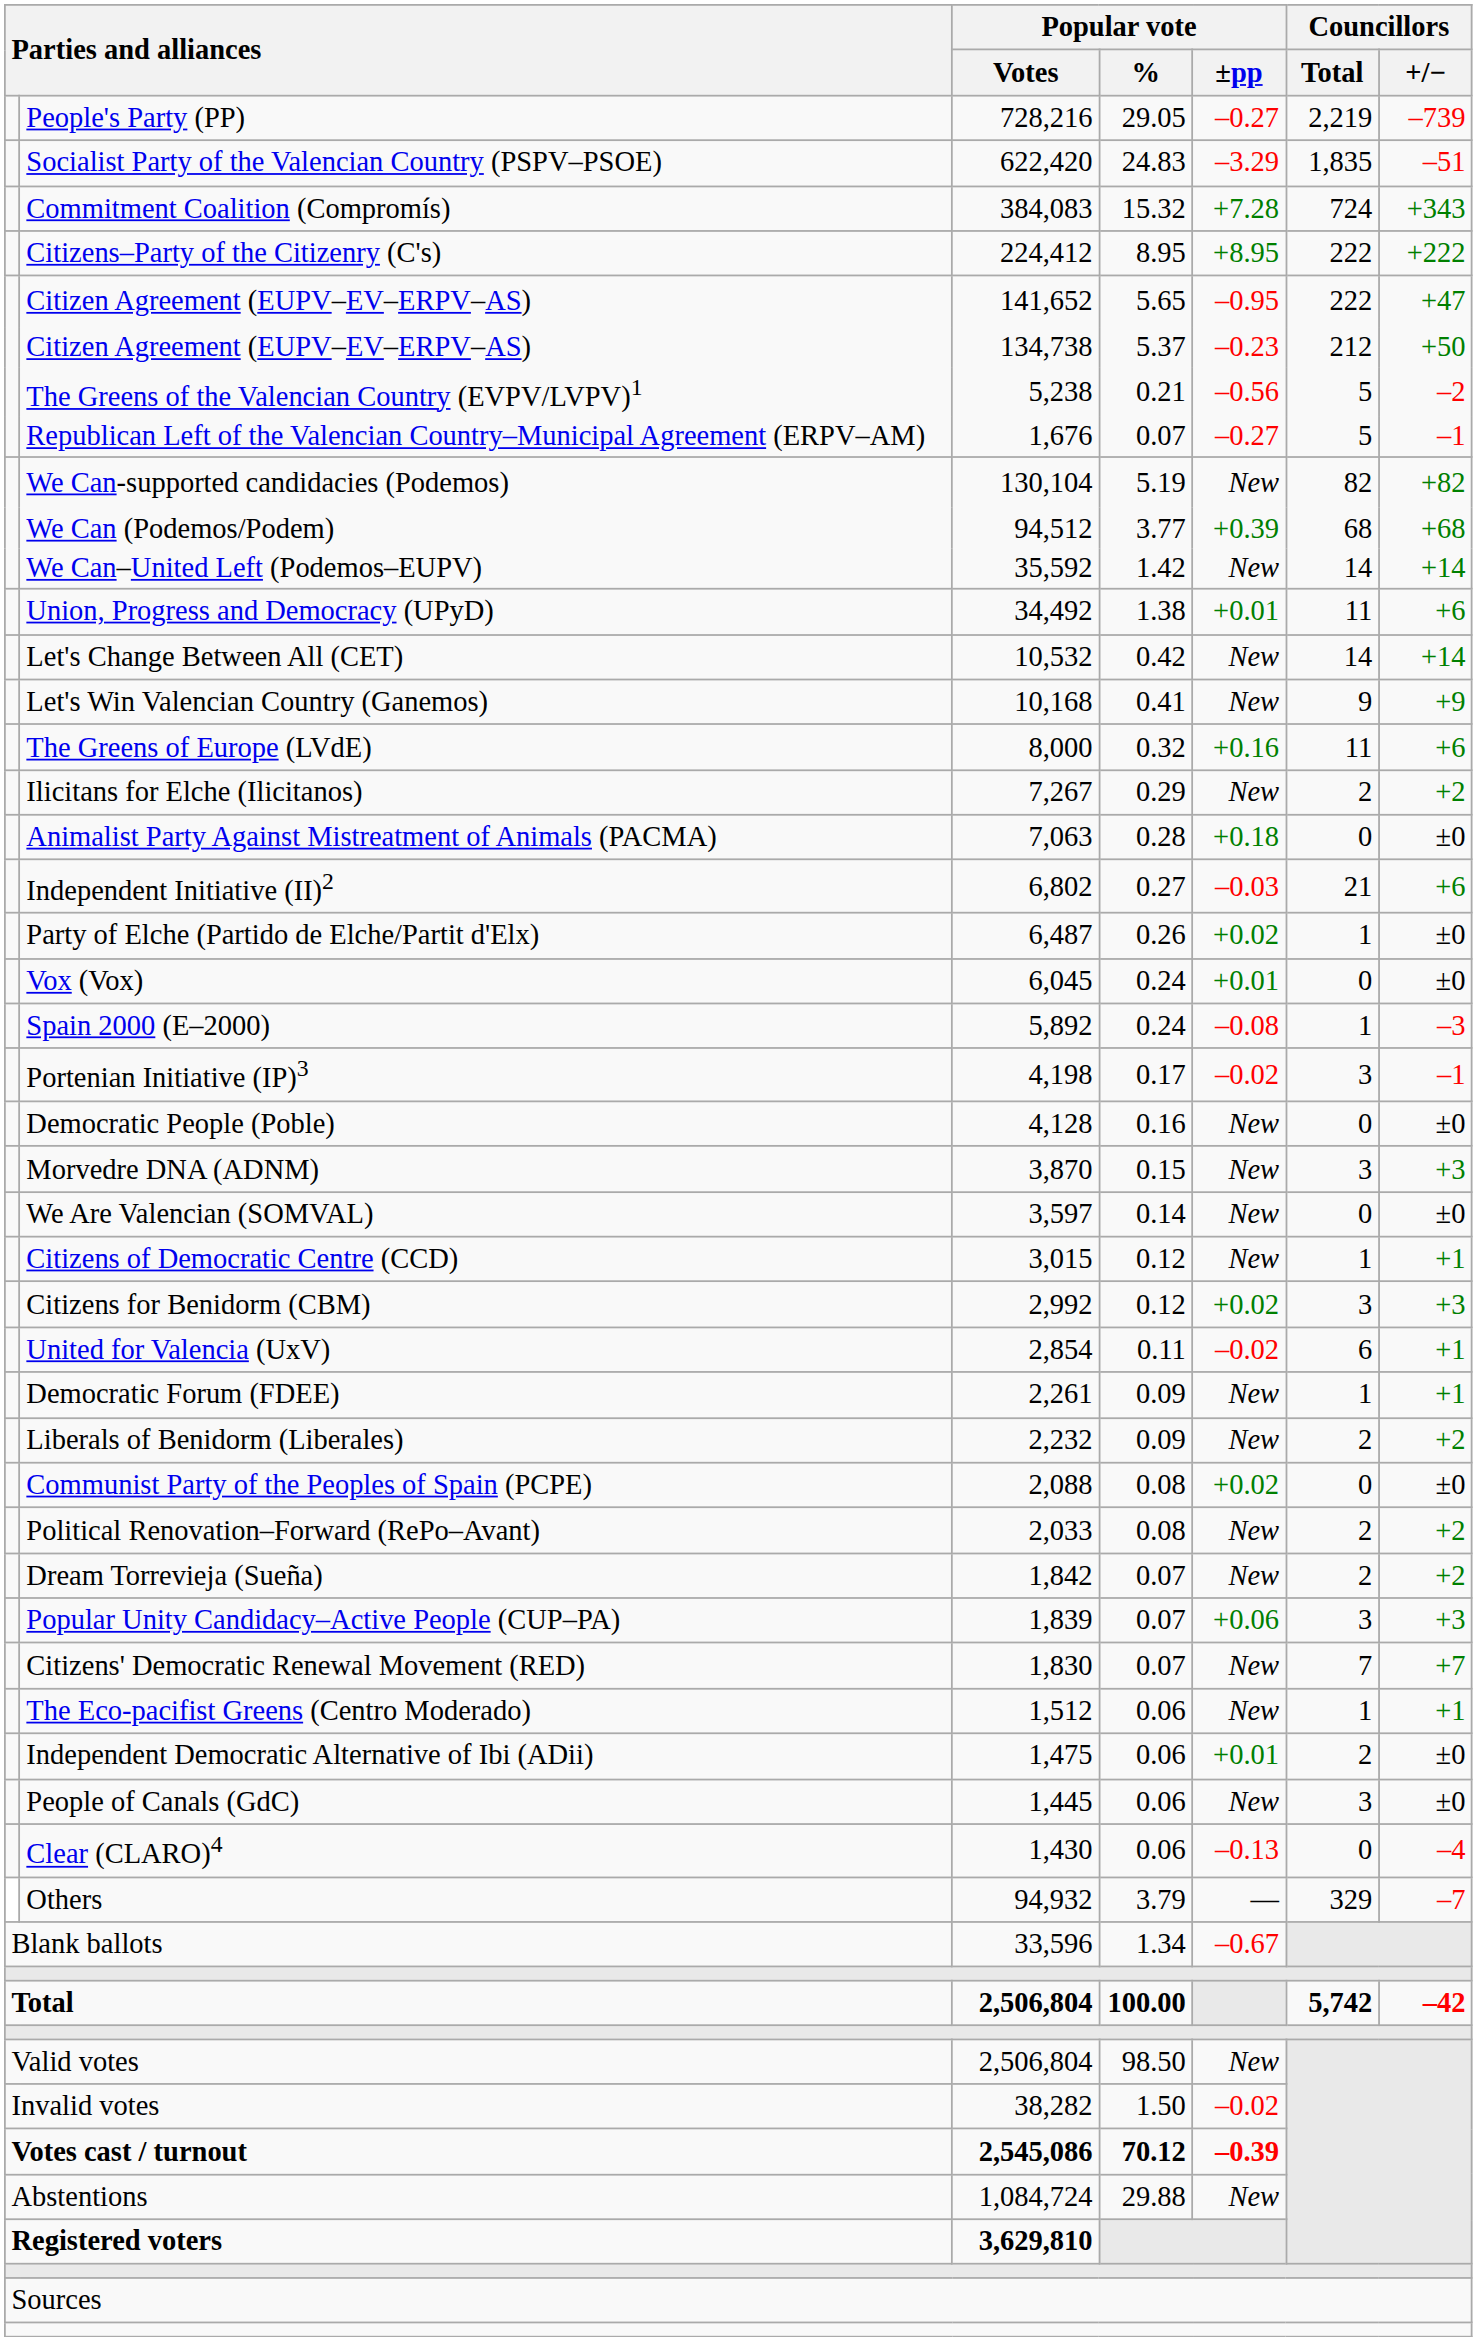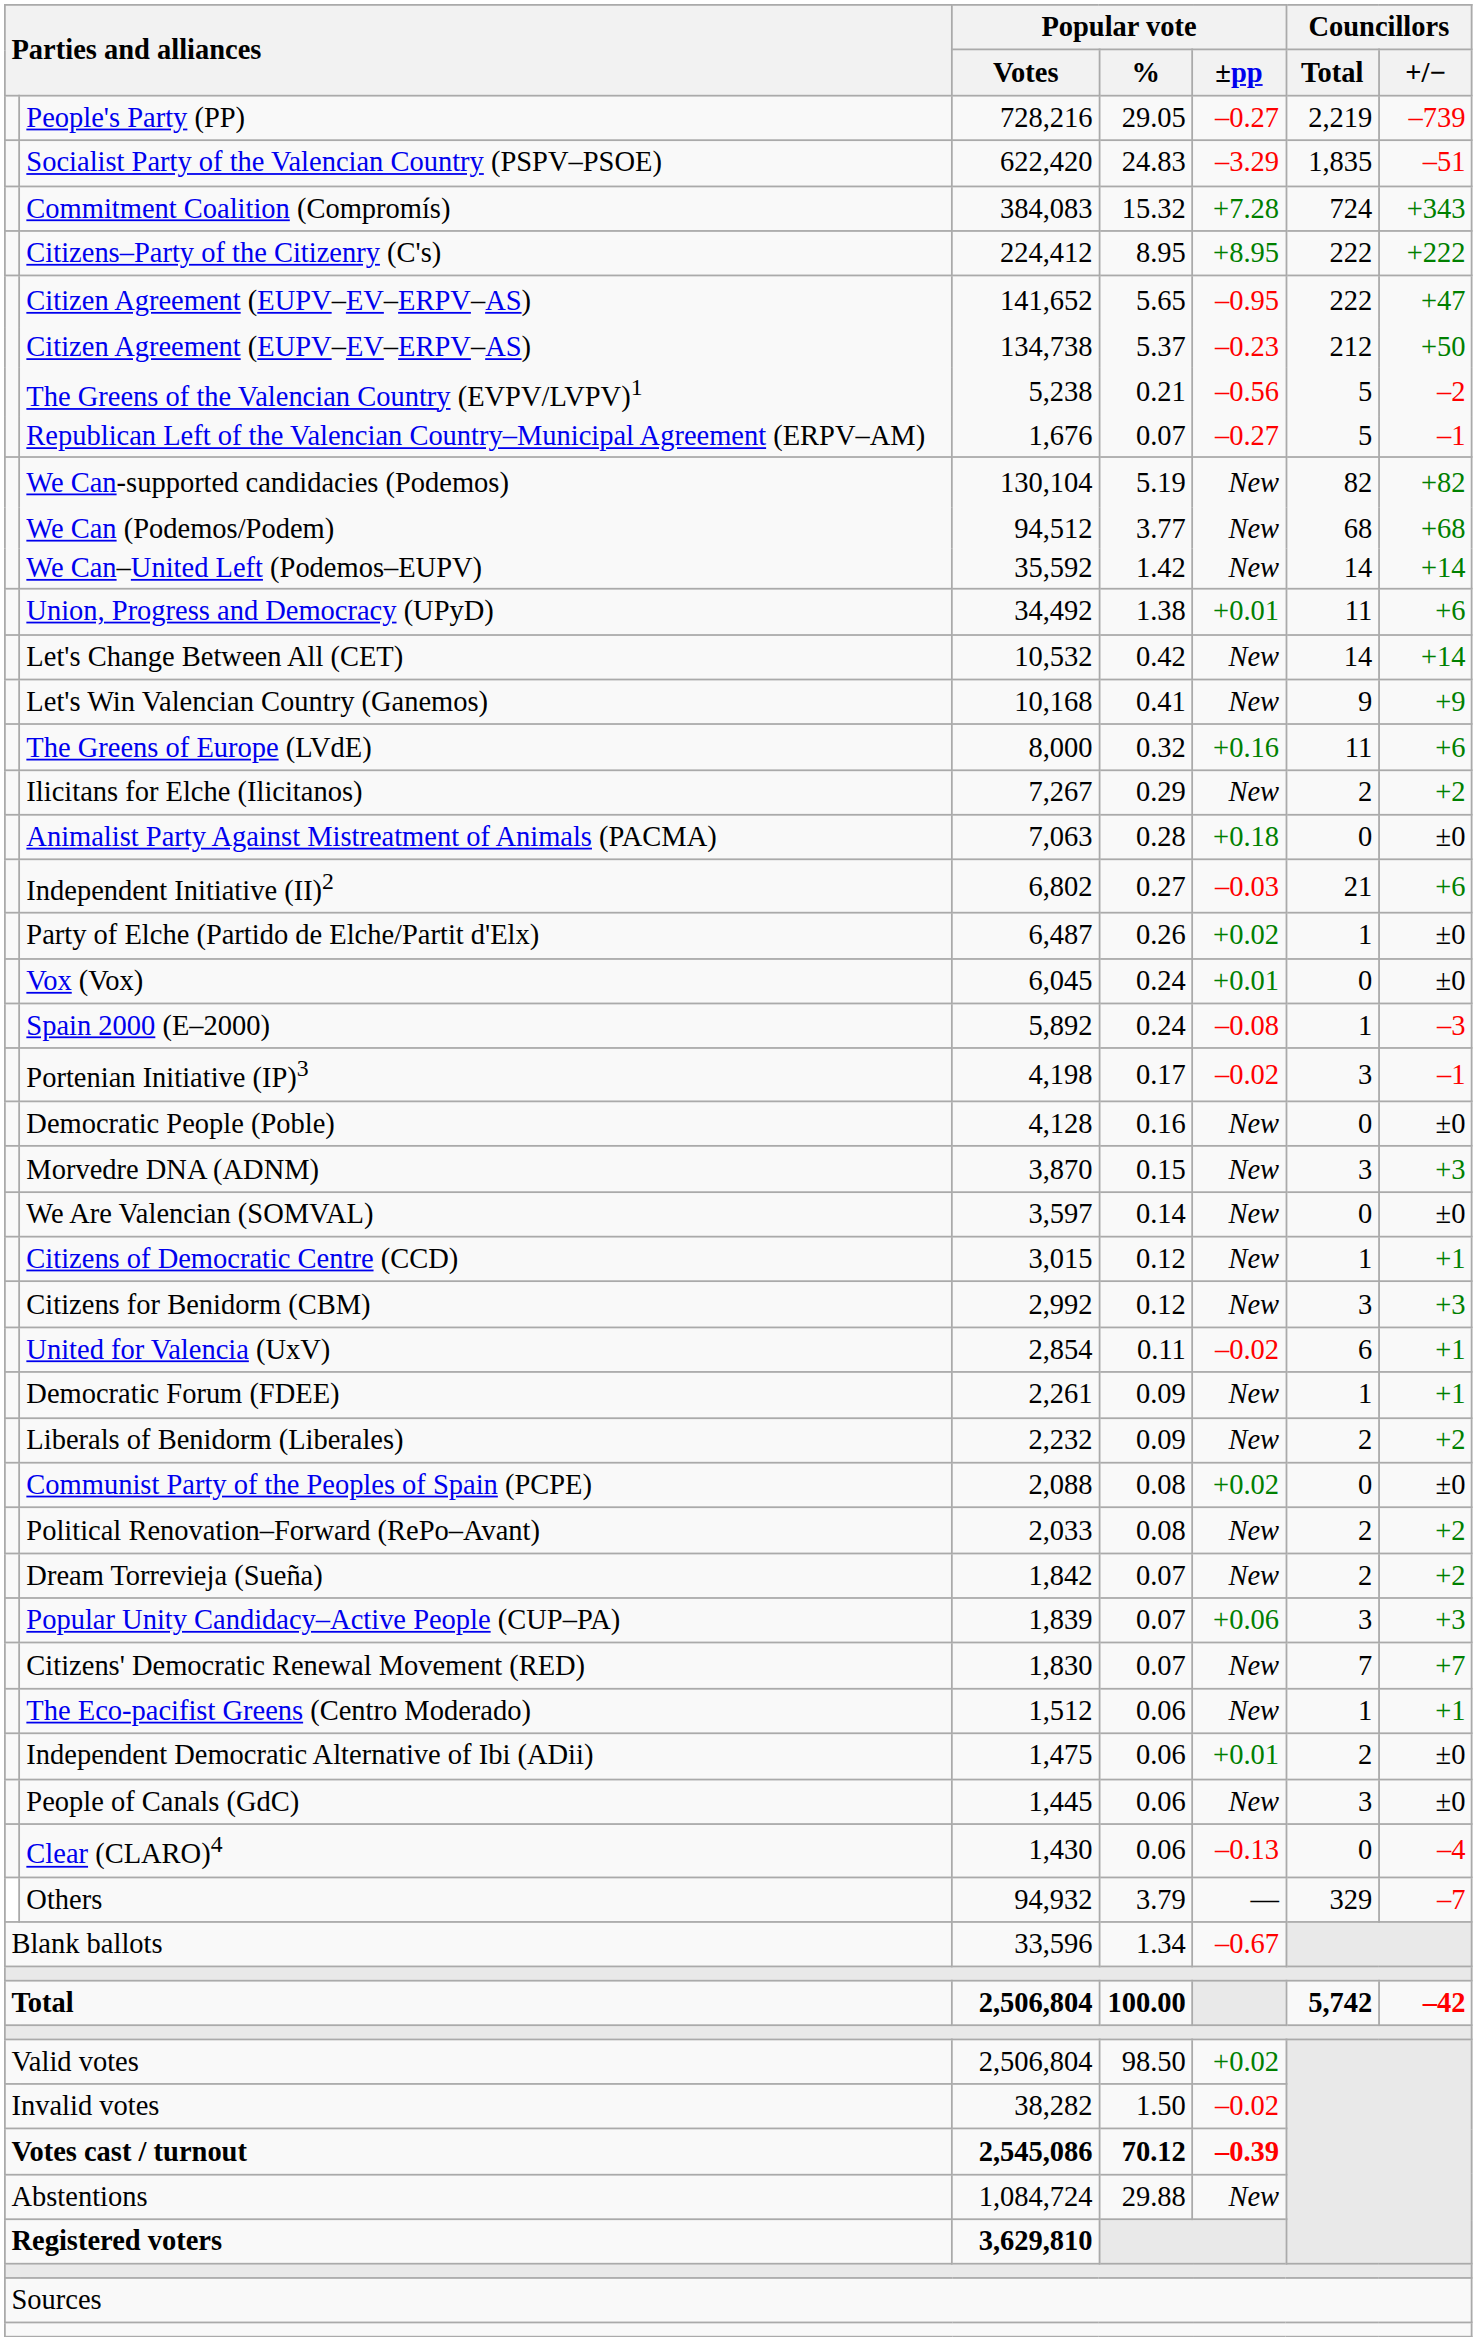(1246, 528) +0.39 -> (1254, 528) New
(1246, 1304) +0.02 -> (1254, 1304) New
(1254, 2060) New -> (1246, 2060) +0.02
